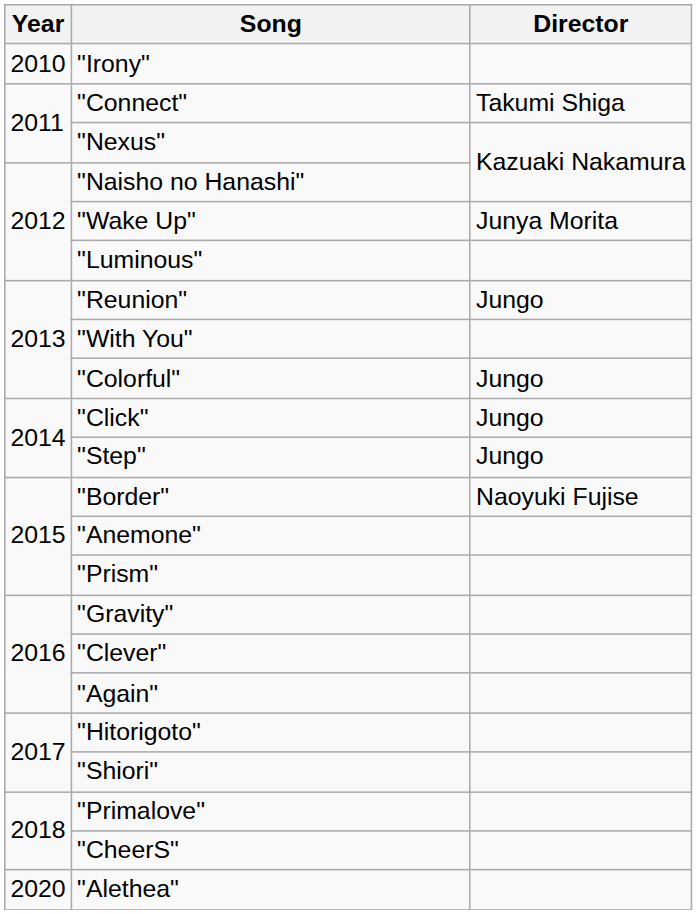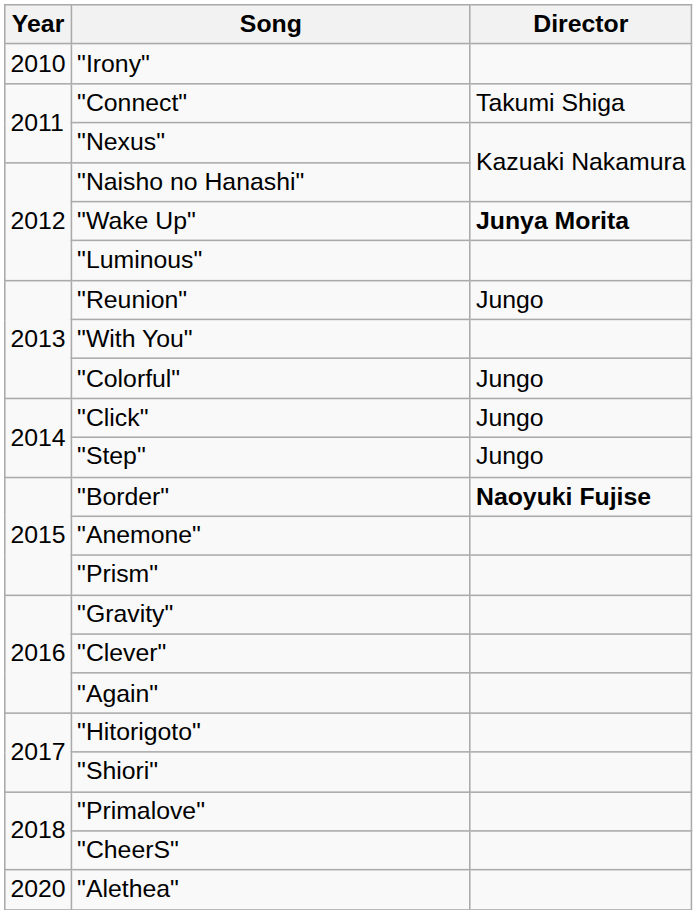(547, 220) normal -> (553, 220) bold
(557, 496) normal -> (564, 496) bold
